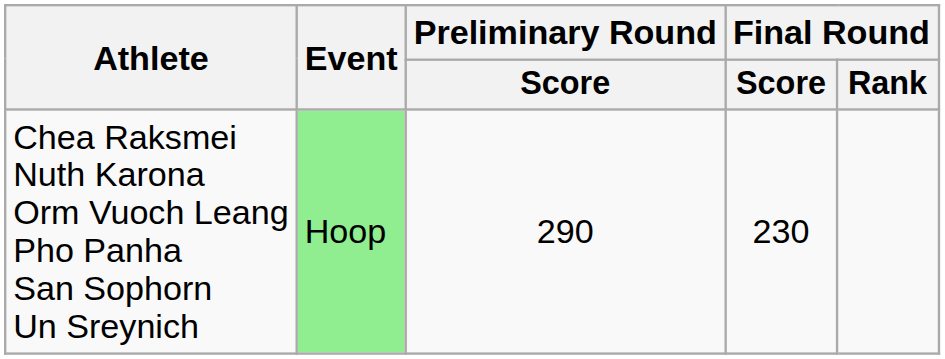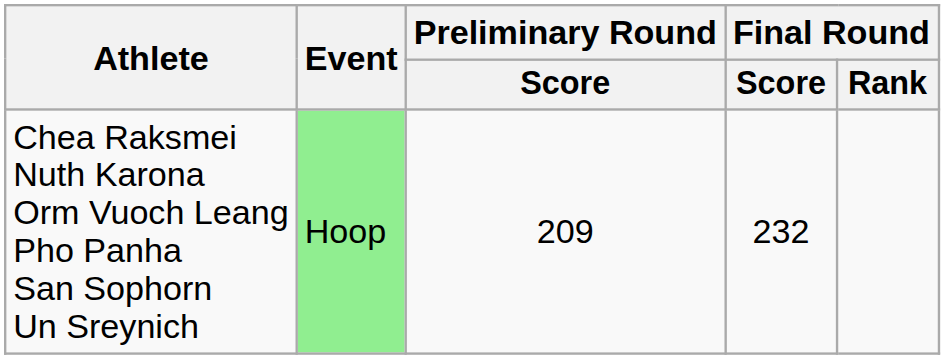(565, 232) 290 -> (565, 232) 209
(781, 232) 230 -> (781, 232) 232
